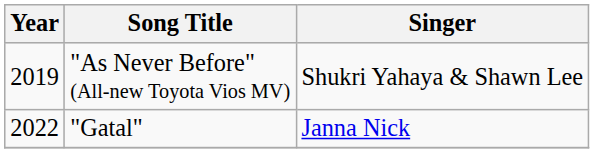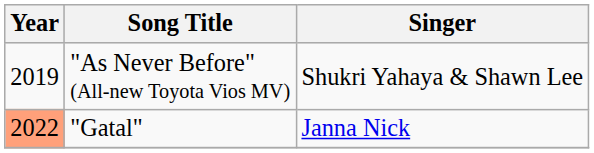(35, 128) no background -> (35, 128) lightsalmon background
